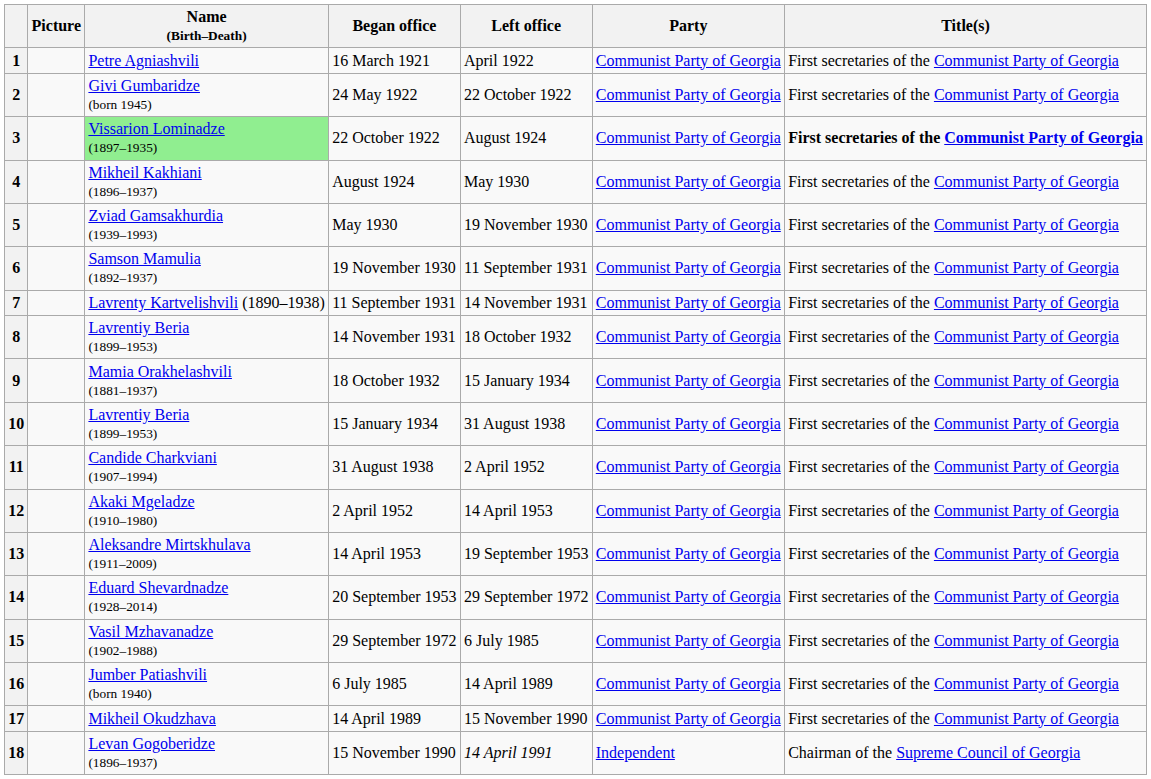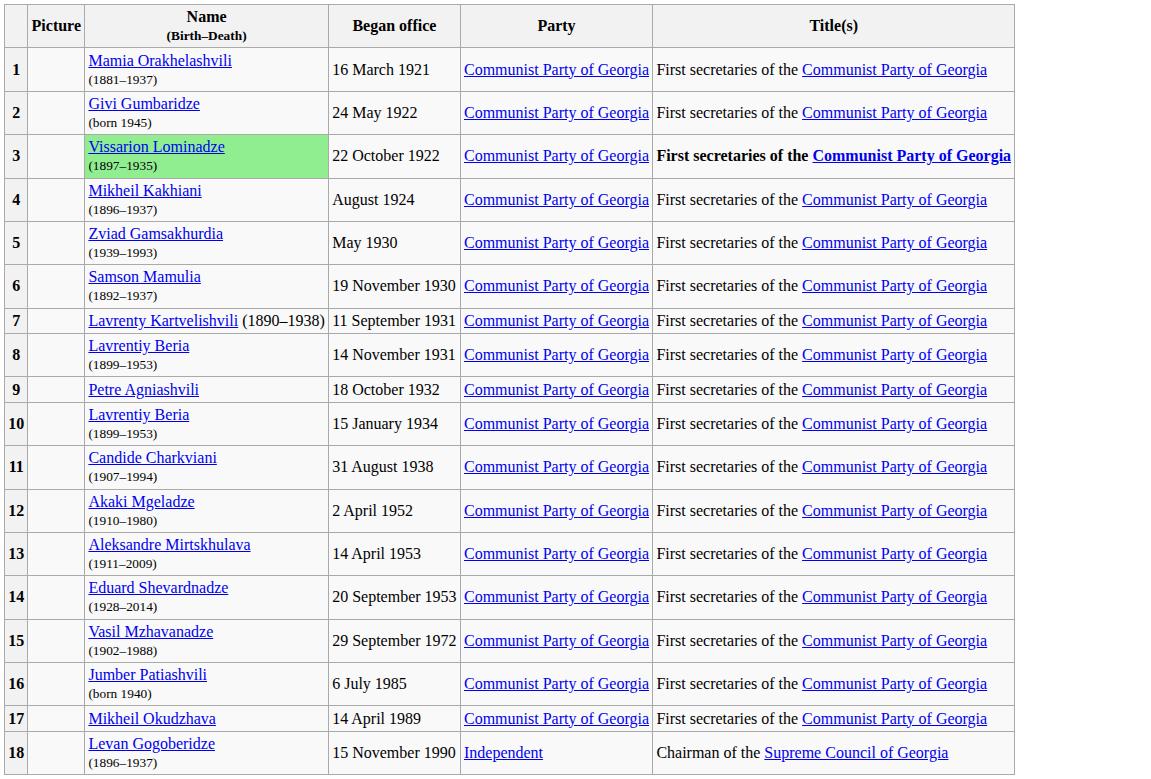- column: (526, 26)
(144, 60) Petre Agniashvili -> (160, 69) Mamia Orakhelashvili (1881–1937)
(160, 380) Mamia Orakhelashvili (1881–1937) -> (144, 389) Petre Agniashvili
